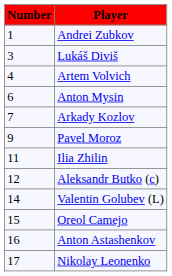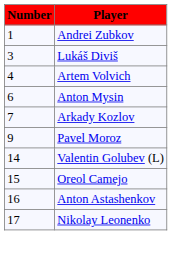- row: (82, 158)
- row: (108, 178)
